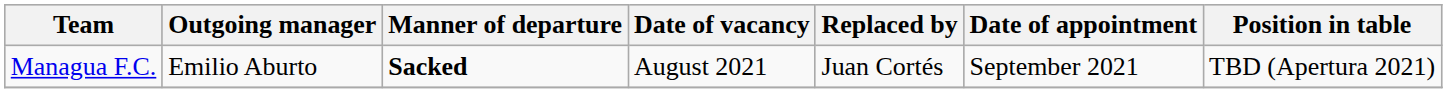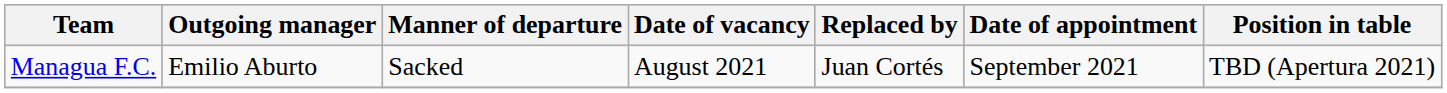(428, 66) bold -> (426, 66) normal
